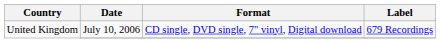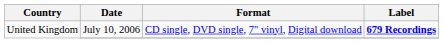(400, 29) normal -> (401, 29) bold
